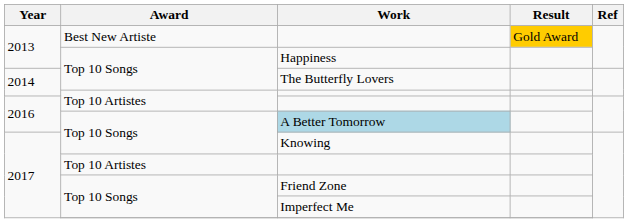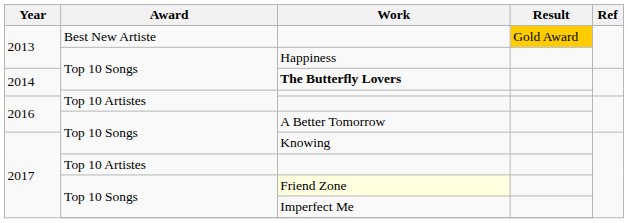(337, 79) normal -> (341, 79) bold
(333, 121) lightblue background -> (333, 121) no background
(313, 185) no background -> (313, 185) lightyellow background
